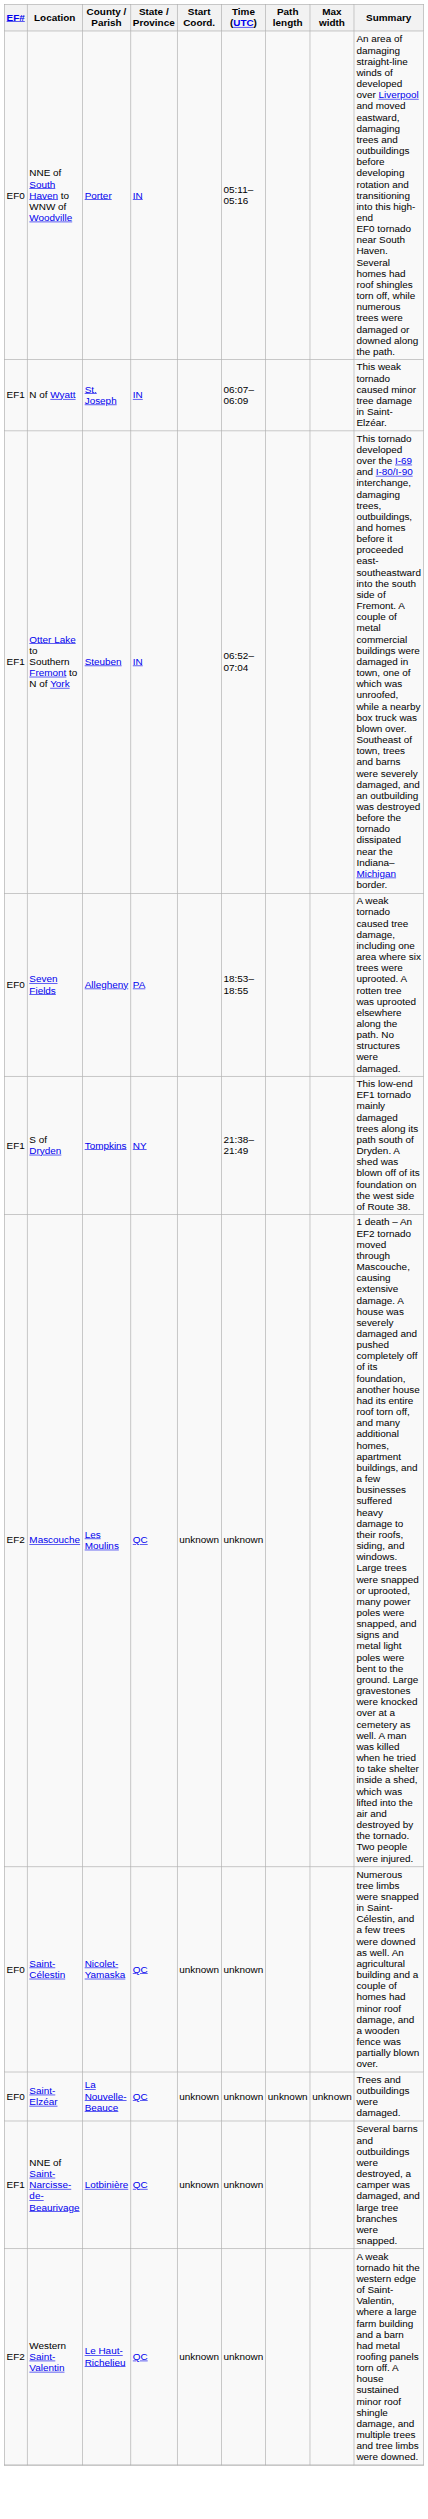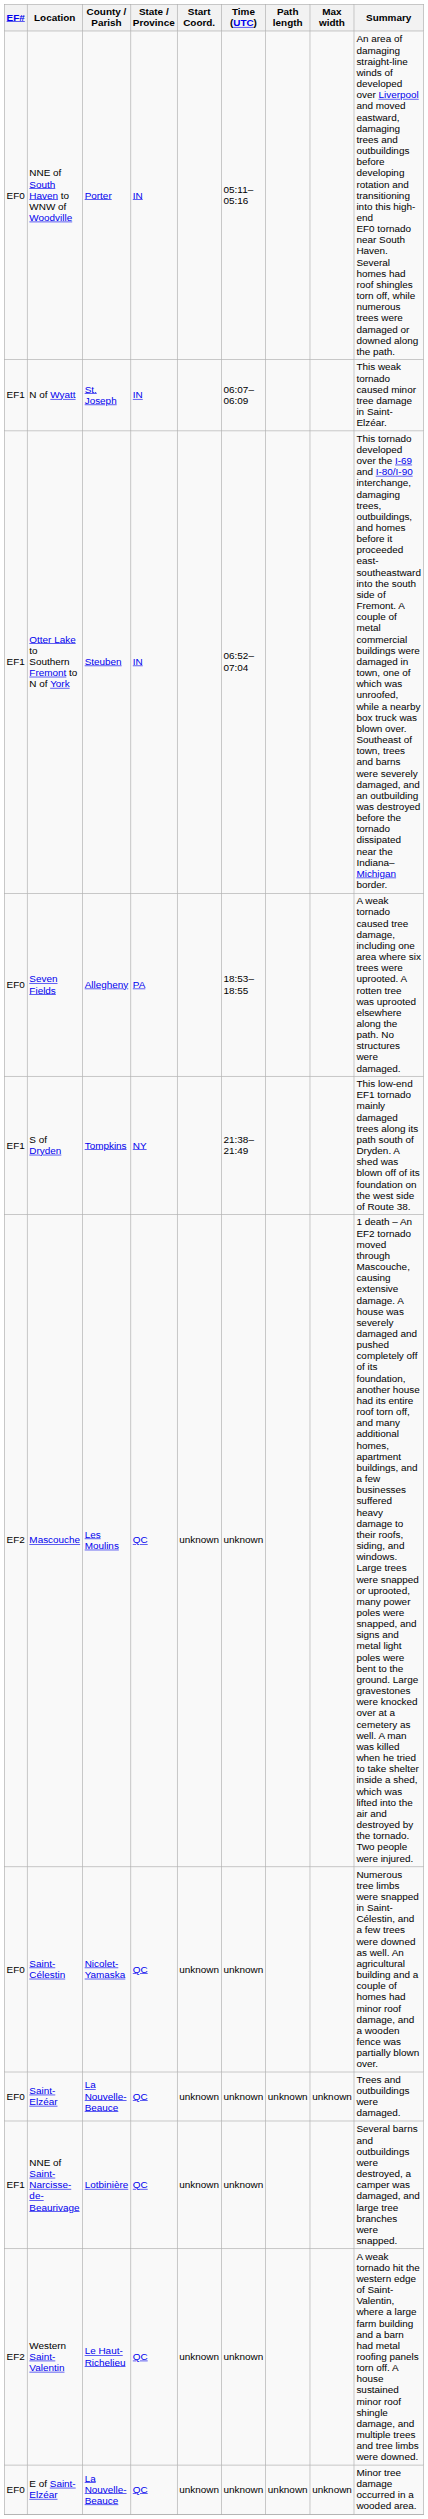+ row: (53, 2489)
